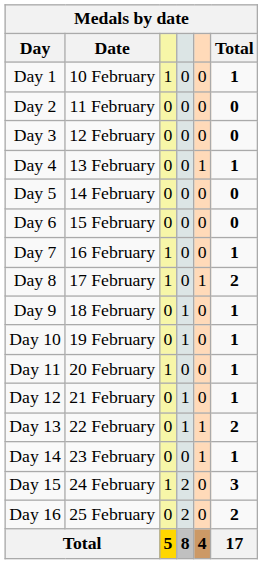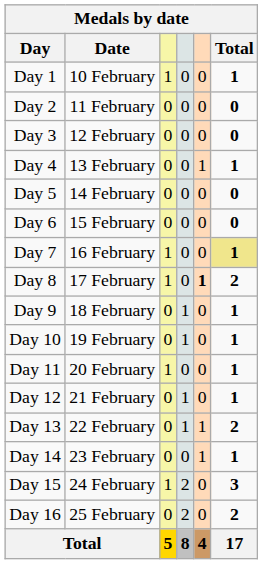(234, 252) no background -> (234, 252) khaki background
(202, 281) normal -> (202, 281) bold
